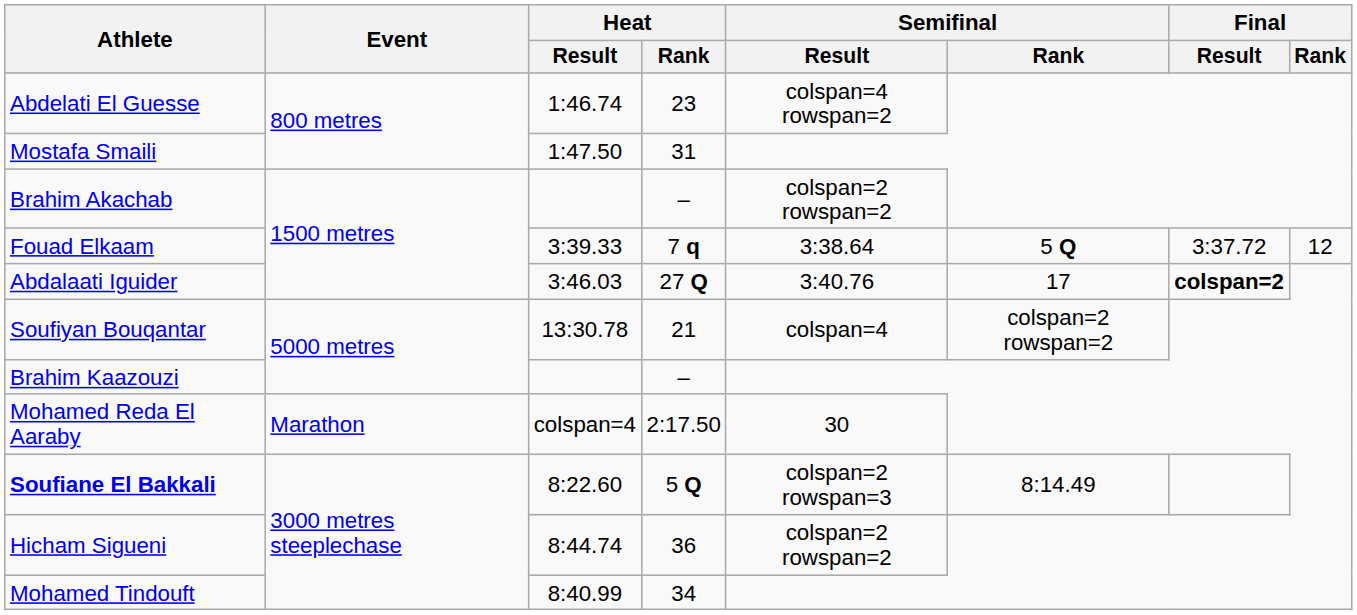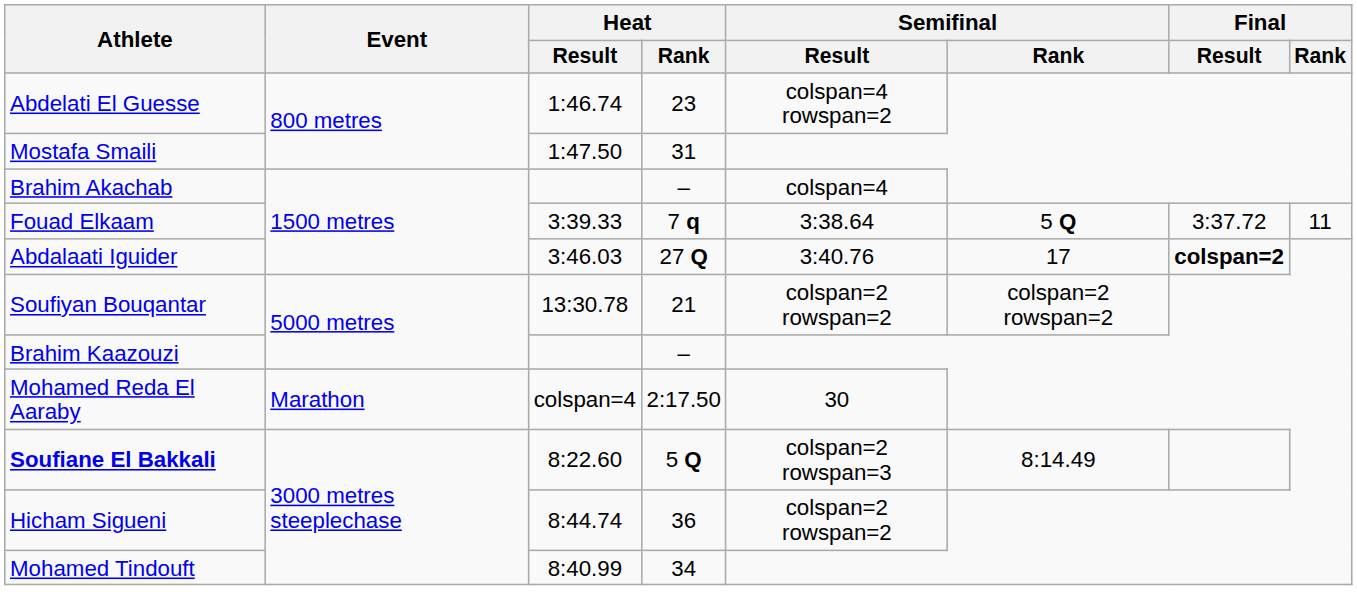(837, 199) colspan=2 rowspan=2 -> (837, 187) colspan=4
(1320, 247) 12 -> (1320, 222) 11
(837, 330) colspan=4 -> (837, 305) colspan=2 rowspan=2
